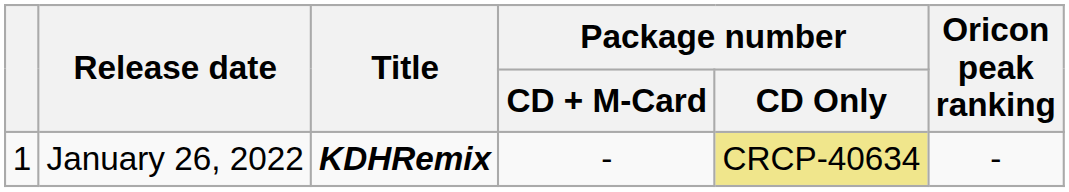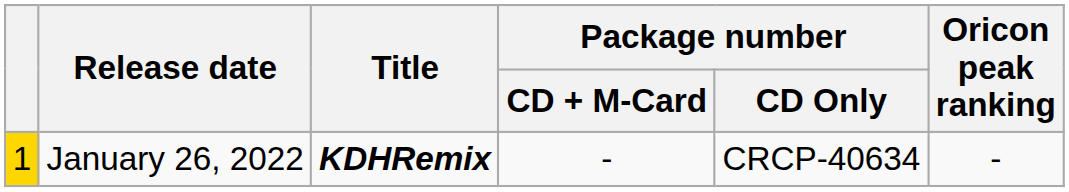(22, 158) no background -> (22, 158) gold background
(821, 158) khaki background -> (821, 158) no background
